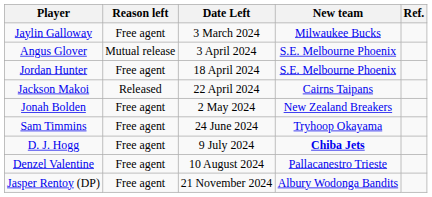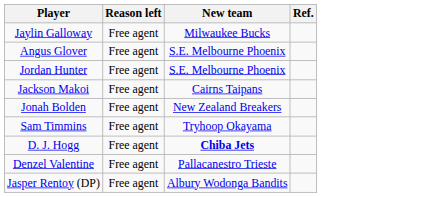- column: (226, 13)
(140, 51) Mutual release -> (133, 51) Free agent
(140, 88) Released -> (133, 88) Free agent
